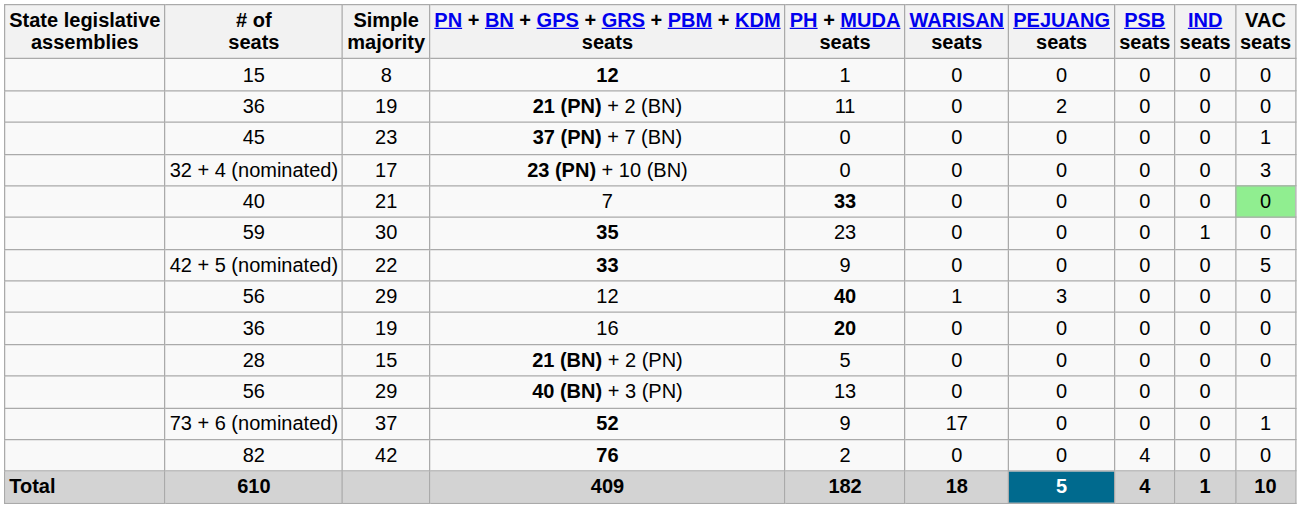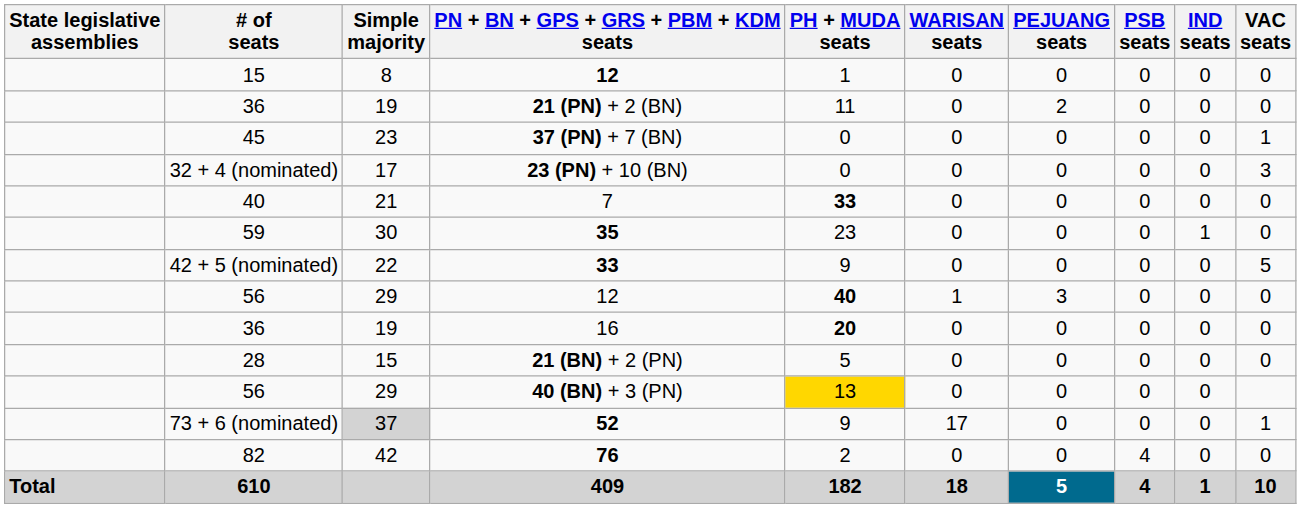(1265, 201) lightgreen background -> (1265, 201) no background
(845, 391) no background -> (845, 391) gold background
(386, 423) no background -> (386, 423) lightgrey background
